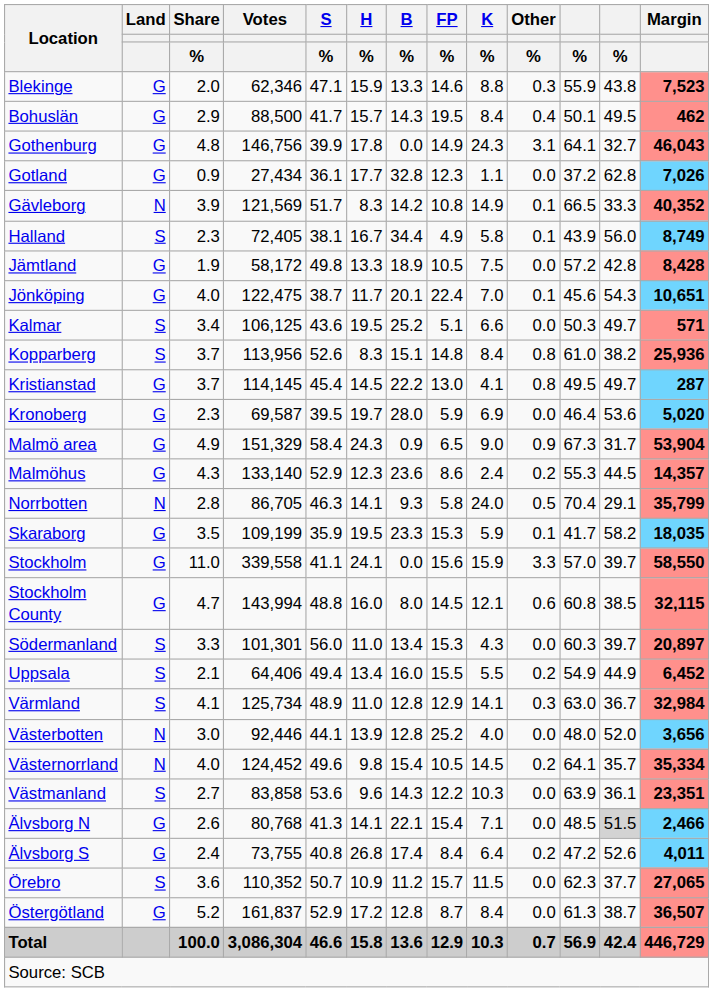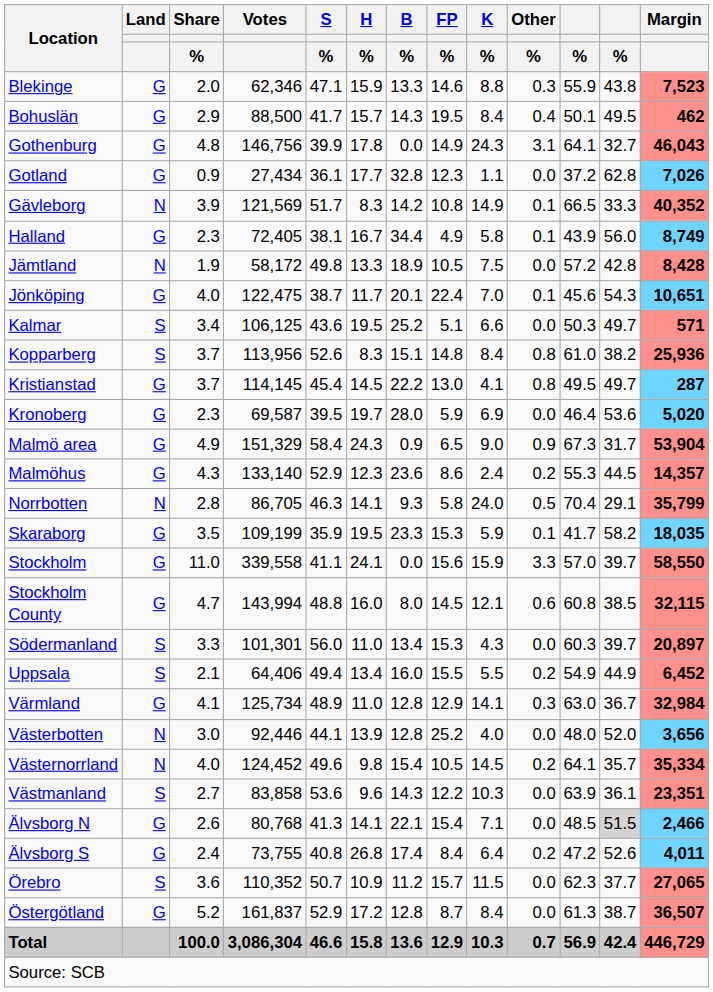(160, 235) S -> (159, 235) G
(159, 265) G -> (160, 265) N
(160, 704) S -> (159, 704) G
